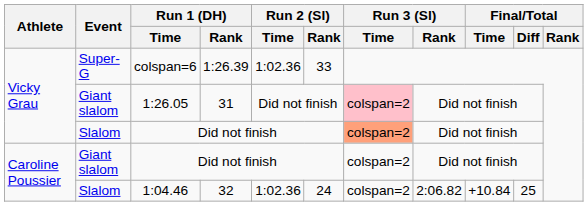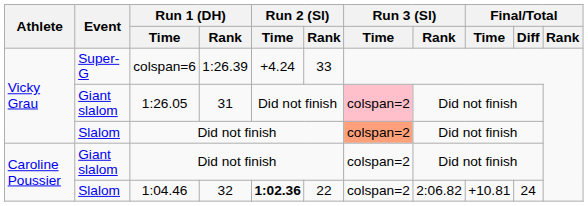(278, 66) 1:02.36 -> (278, 66) +4.24
(278, 191) normal -> (278, 191) bold
(324, 191) 24 -> (324, 191) 22
(489, 191) +10.84 -> (489, 191) +10.81
(528, 191) 25 -> (528, 191) 24
